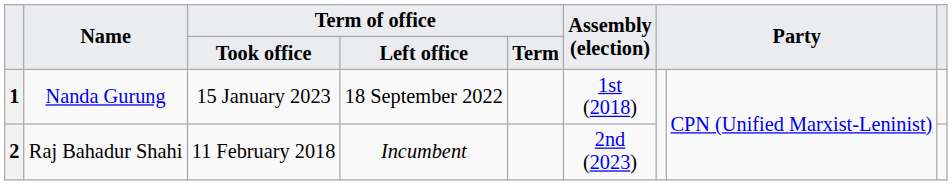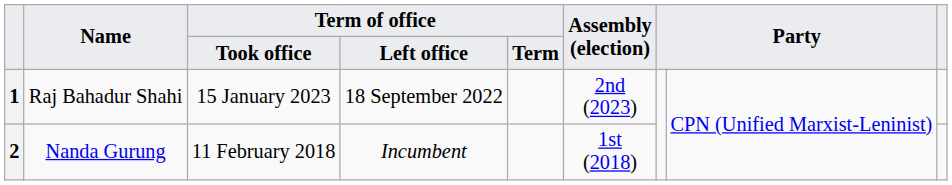(106, 96) Nanda Gurung -> (106, 96) Raj Bahadur Shahi
(610, 96) 1st (2018) -> (610, 96) 2nd (2023)
(106, 151) Raj Bahadur Shahi -> (106, 151) Nanda Gurung
(610, 151) 2nd (2023) -> (610, 151) 1st (2018)
